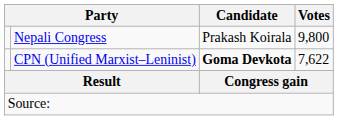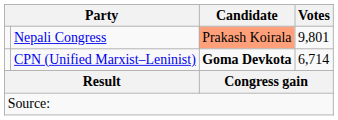(247, 37) no background -> (247, 37) lightsalmon background
(314, 37) 9,800 -> (314, 37) 9,801
(314, 59) 7,622 -> (314, 59) 6,714
